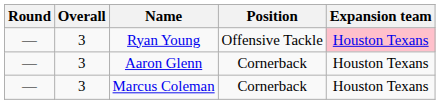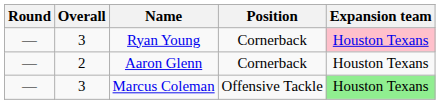(272, 39) Offensive Tackle -> (272, 39) Cornerback
(82, 63) 3 -> (82, 63) 2
(272, 87) Cornerback -> (272, 87) Offensive Tackle
(381, 87) no background -> (381, 87) lightgreen background
